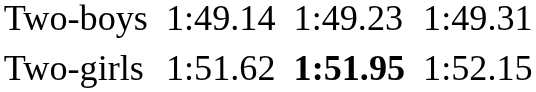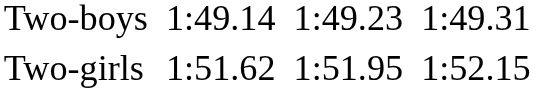(349, 68) bold -> (348, 68) normal
